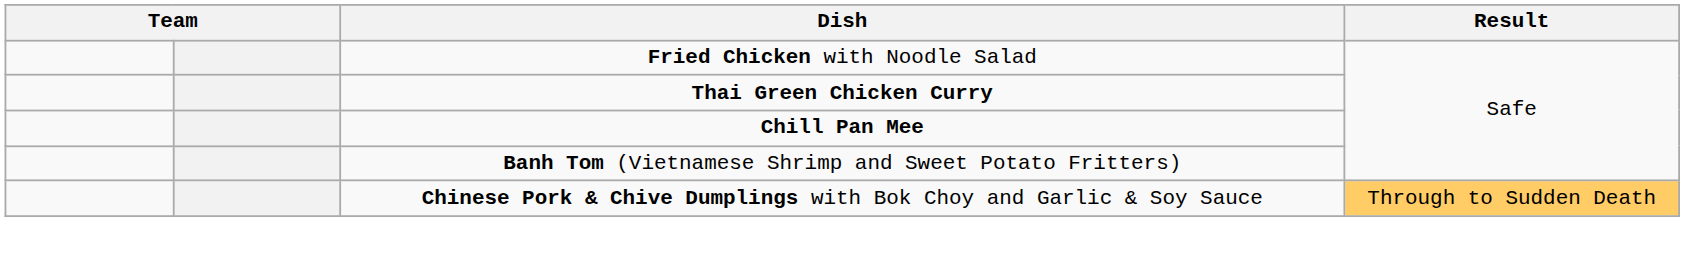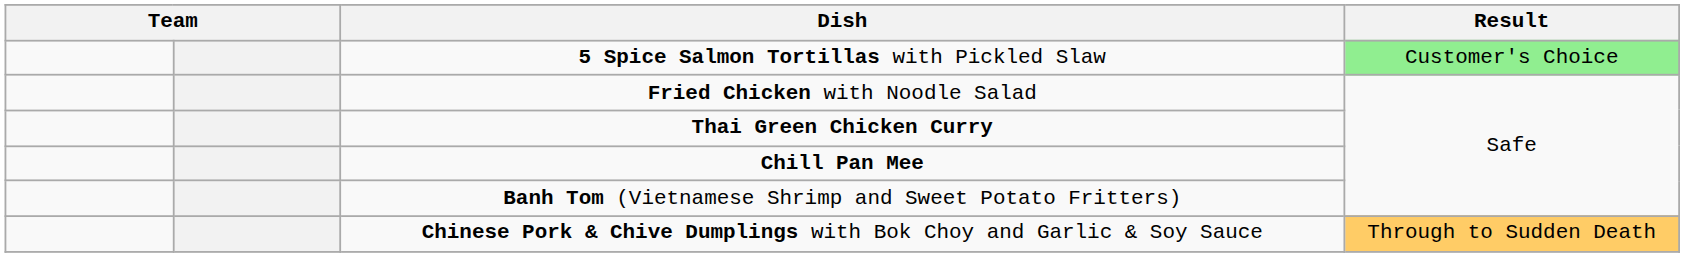+ row: (842, 57)
